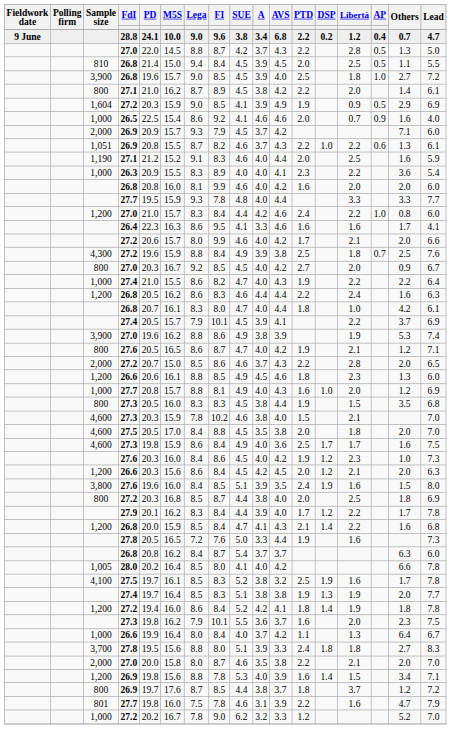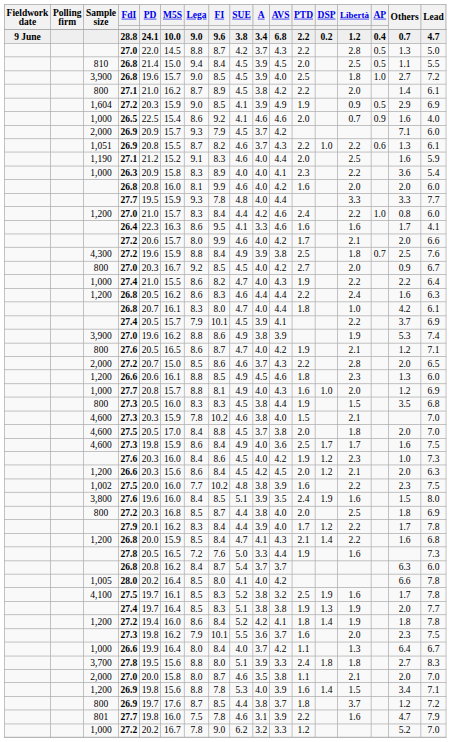(172, 172) 15.5 -> (172, 172) 15.8
(261, 431) 3.5 -> (261, 431) 3.7
+ row: (101, 485)
(303, 662) 2.2 -> (303, 676) 1.1
